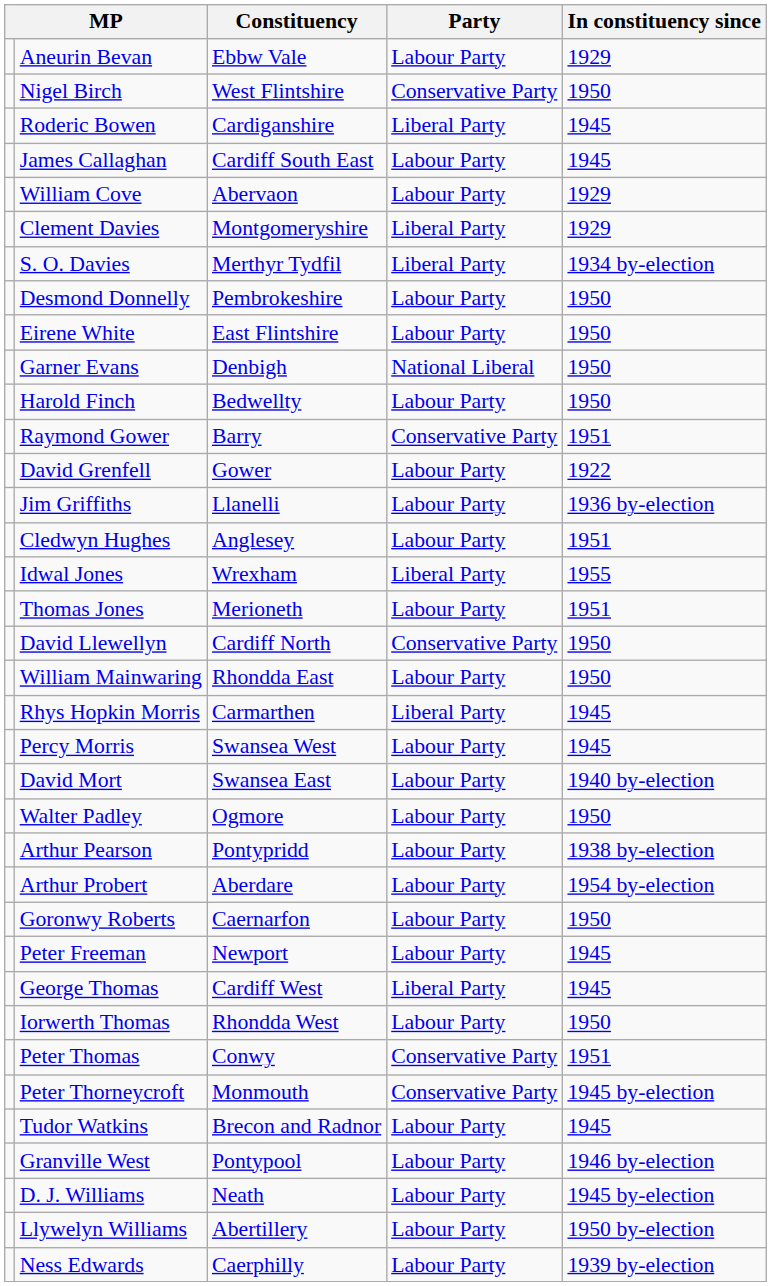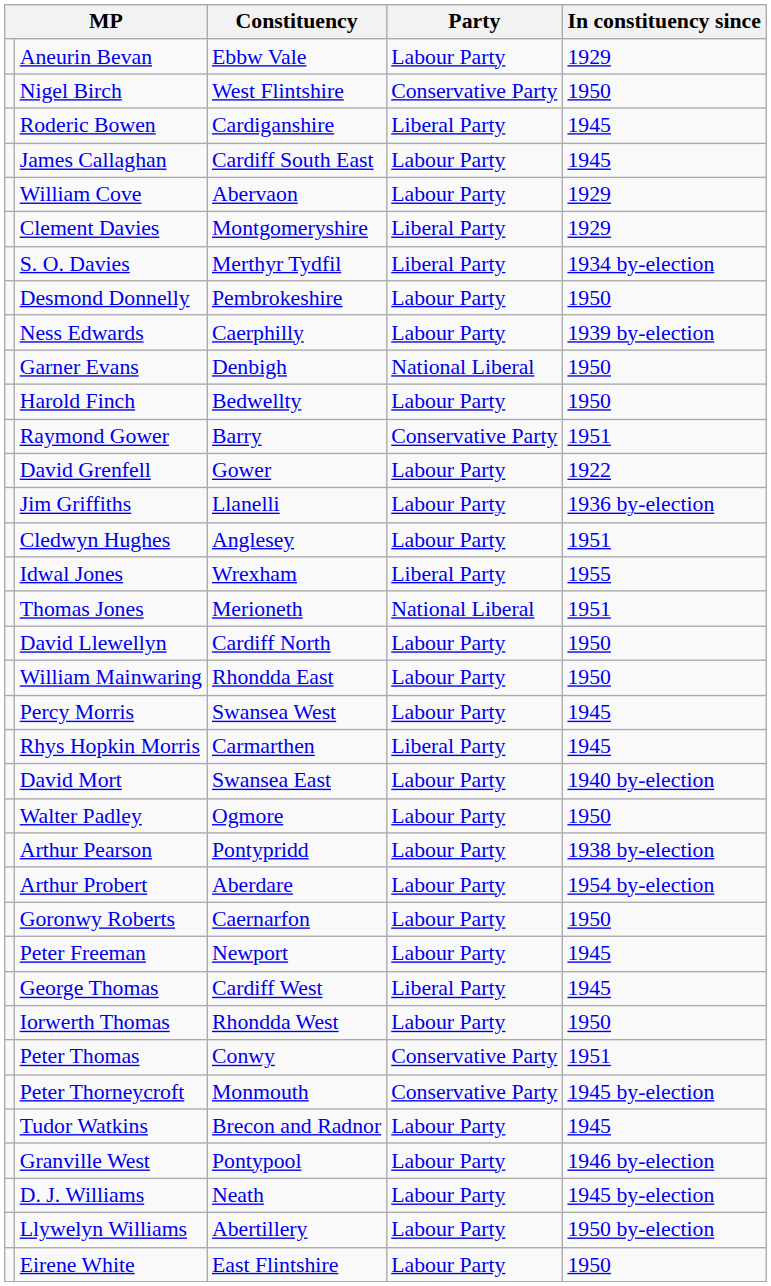rows swapped: (82, 1264) <-> (77, 332)
(448, 608) Labour Party -> (463, 608) National Liberal
(474, 642) Conservative Party -> (448, 642) Labour Party
rows swapped: (77, 746) <-> (110, 711)
